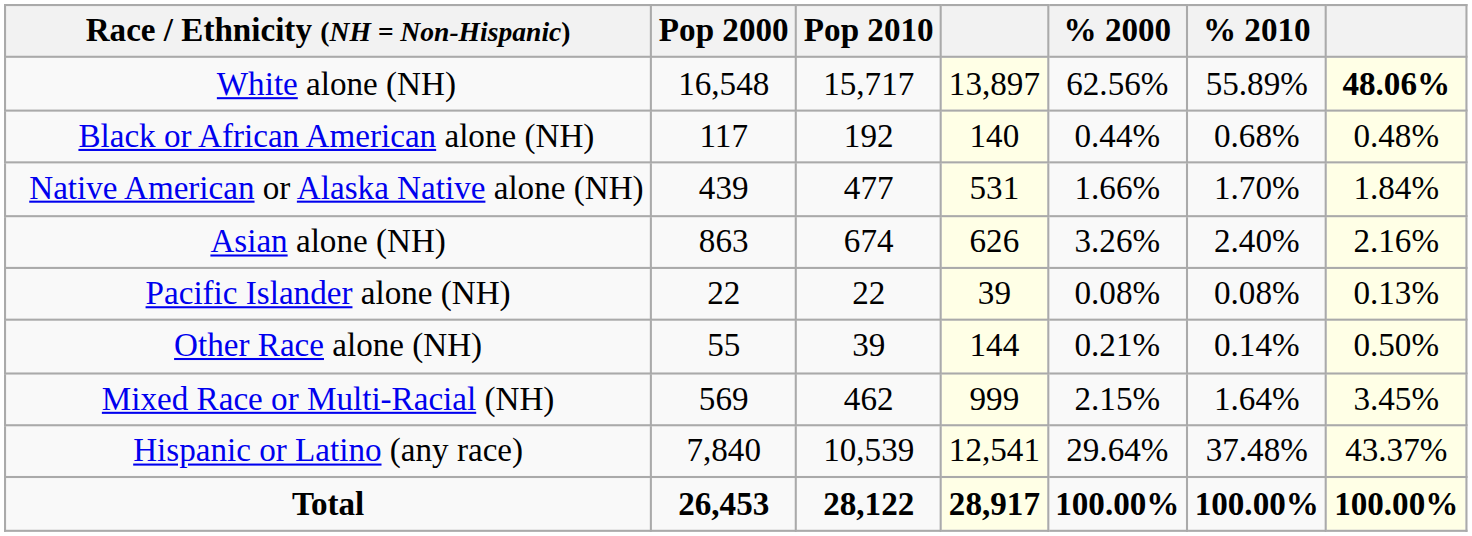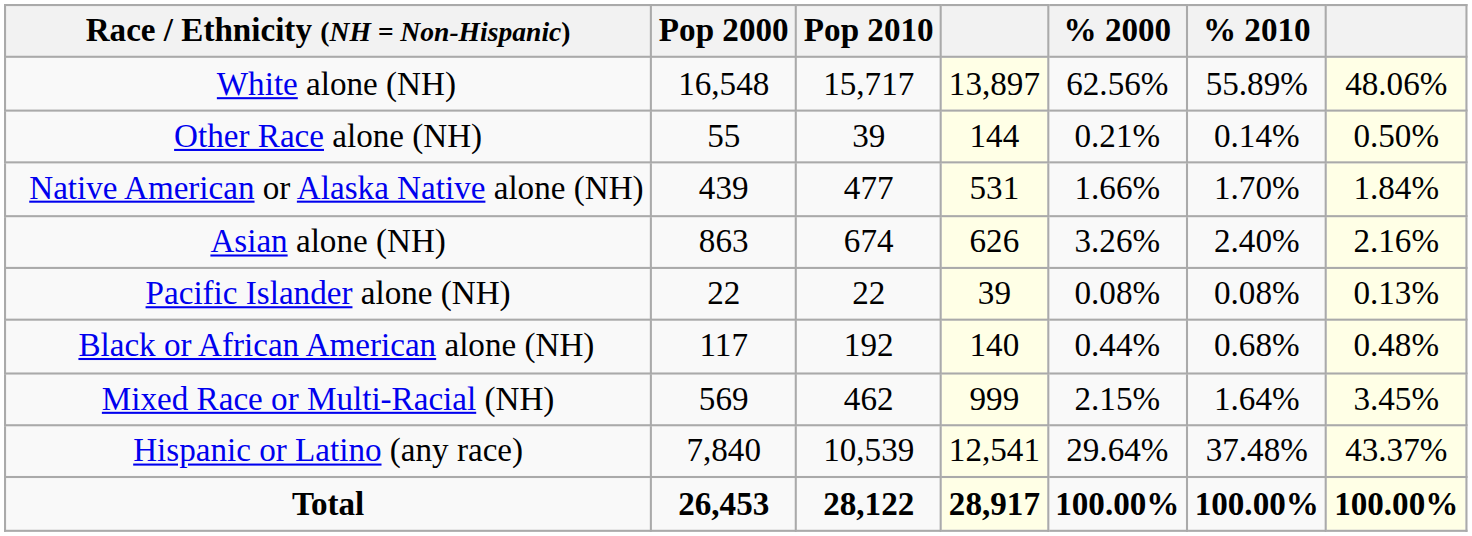(1396, 83) bold -> (1396, 83) normal
rows swapped: (328, 135) <-> (328, 345)
